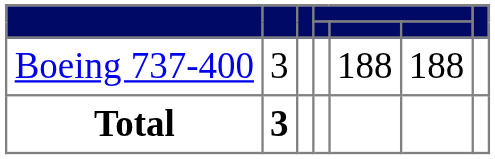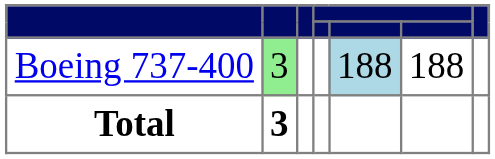(279, 65) no background -> (279, 65) lightgreen background
(365, 65) no background -> (365, 65) lightblue background
